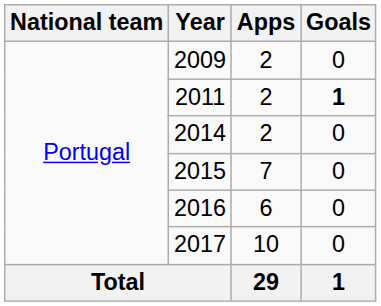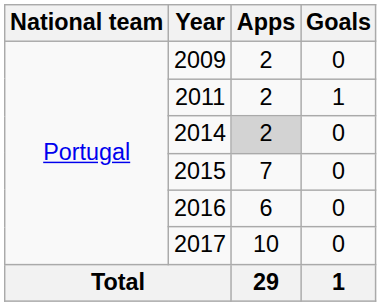(338, 97) bold -> (338, 97) normal
(266, 134) no background -> (266, 134) lightgrey background
